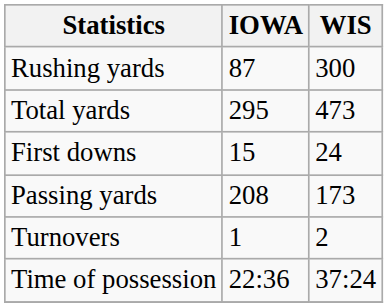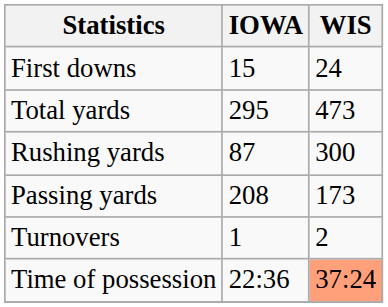rows swapped: (74, 152) <-> (88, 68)
(346, 279) no background -> (346, 279) lightsalmon background
